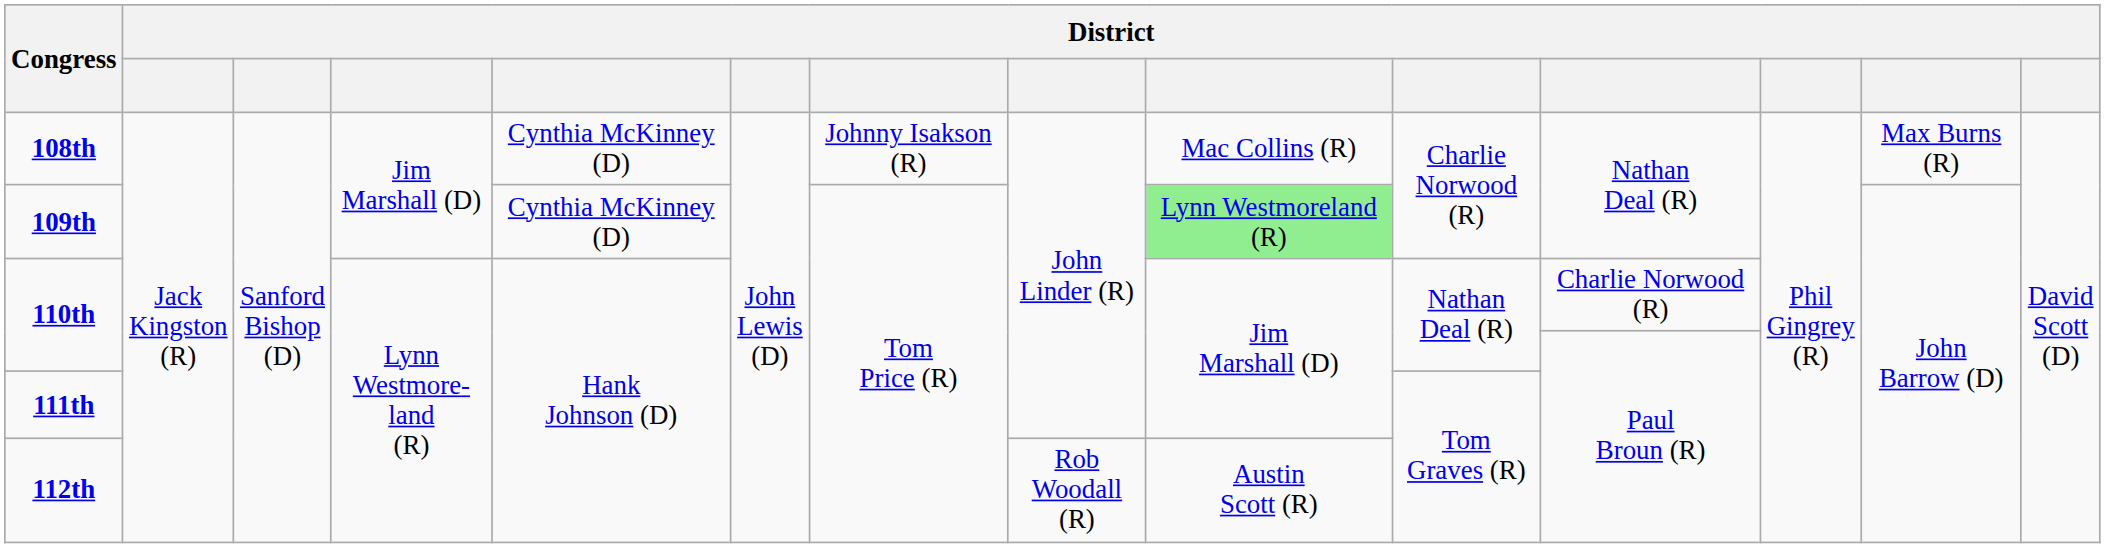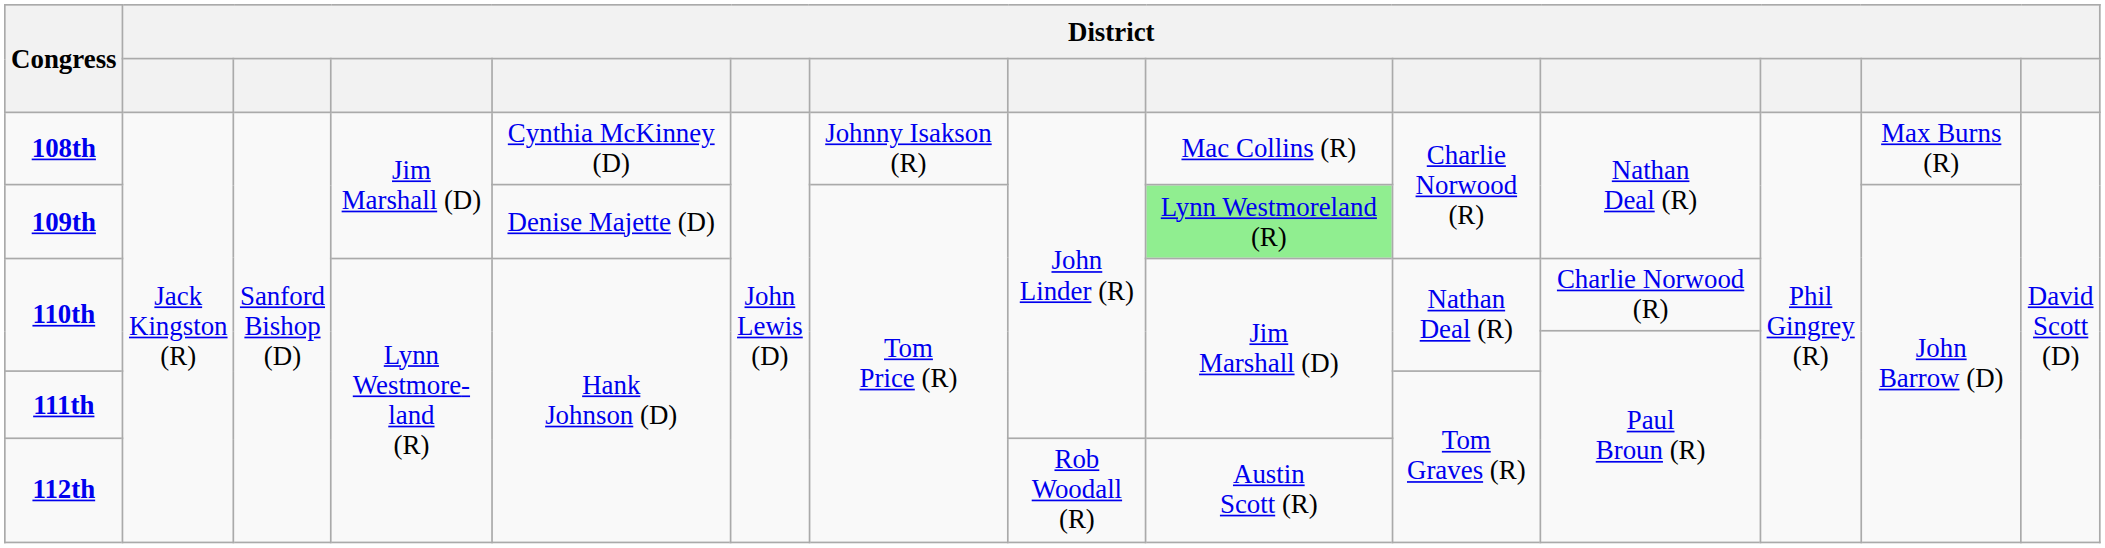(611, 221) Cynthia McKinney (D) -> (611, 221) Denise Majette (D)
